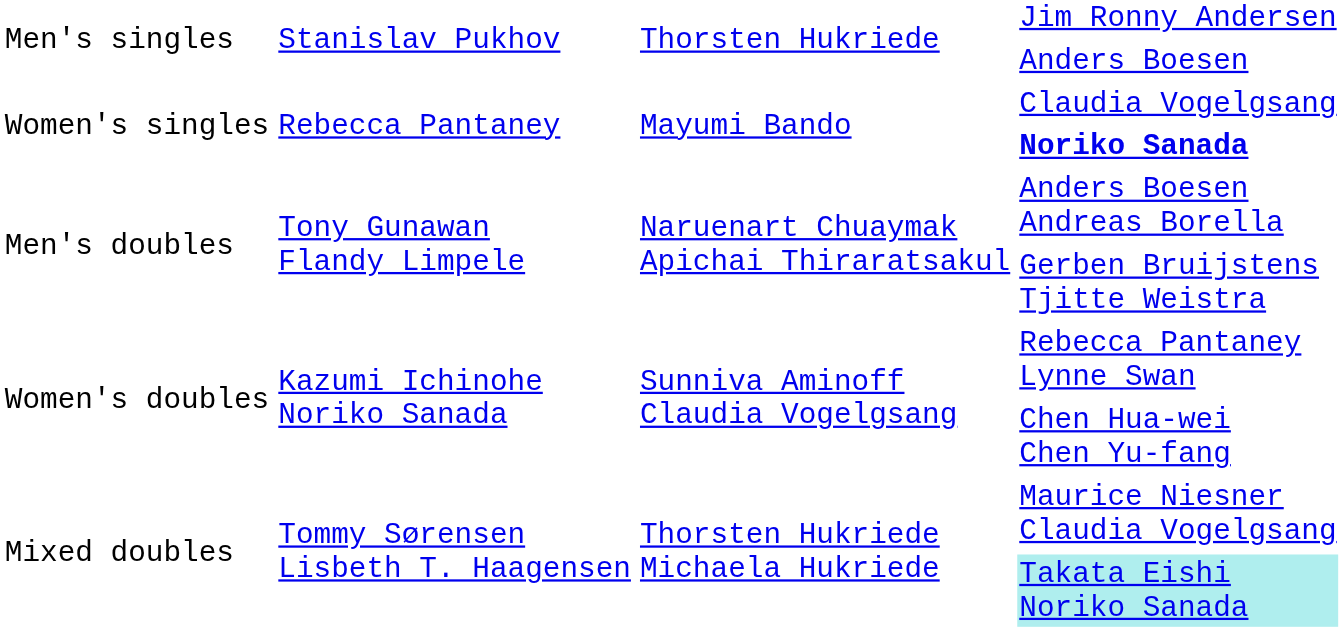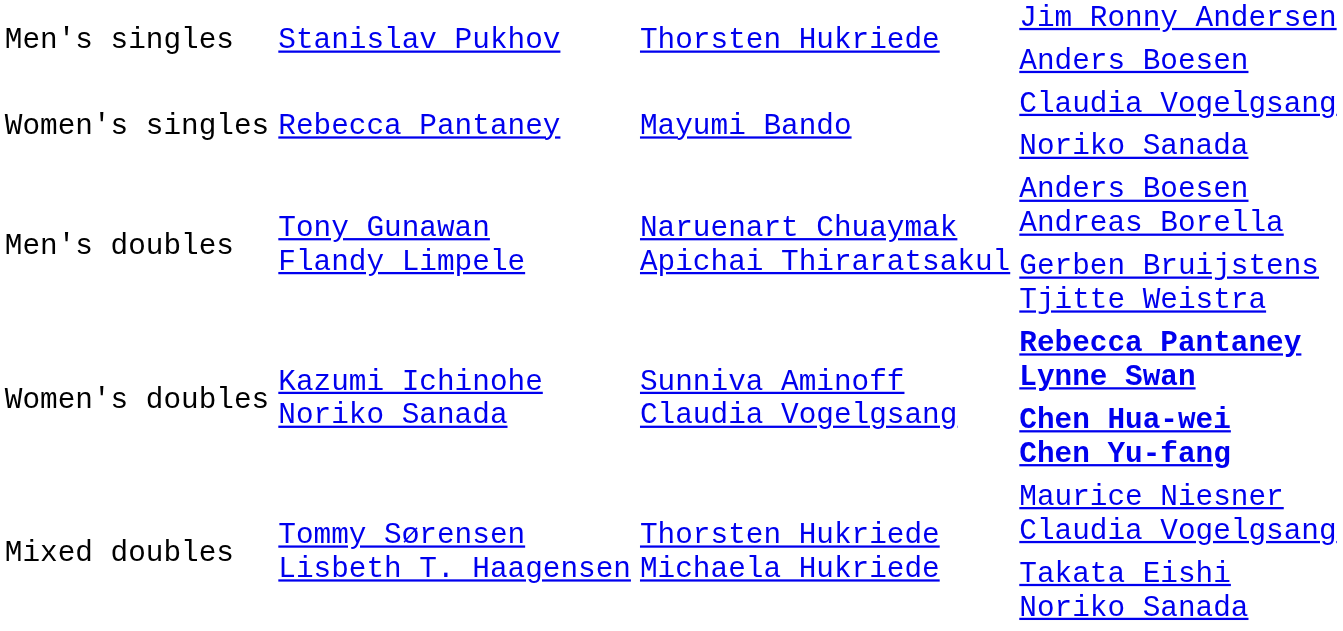(1134, 147) bold -> (1134, 147) normal
(1160, 360) normal -> (1160, 360) bold
(1125, 437) normal -> (1125, 437) bold
(1134, 591) paleturquoise background -> (1134, 591) no background
